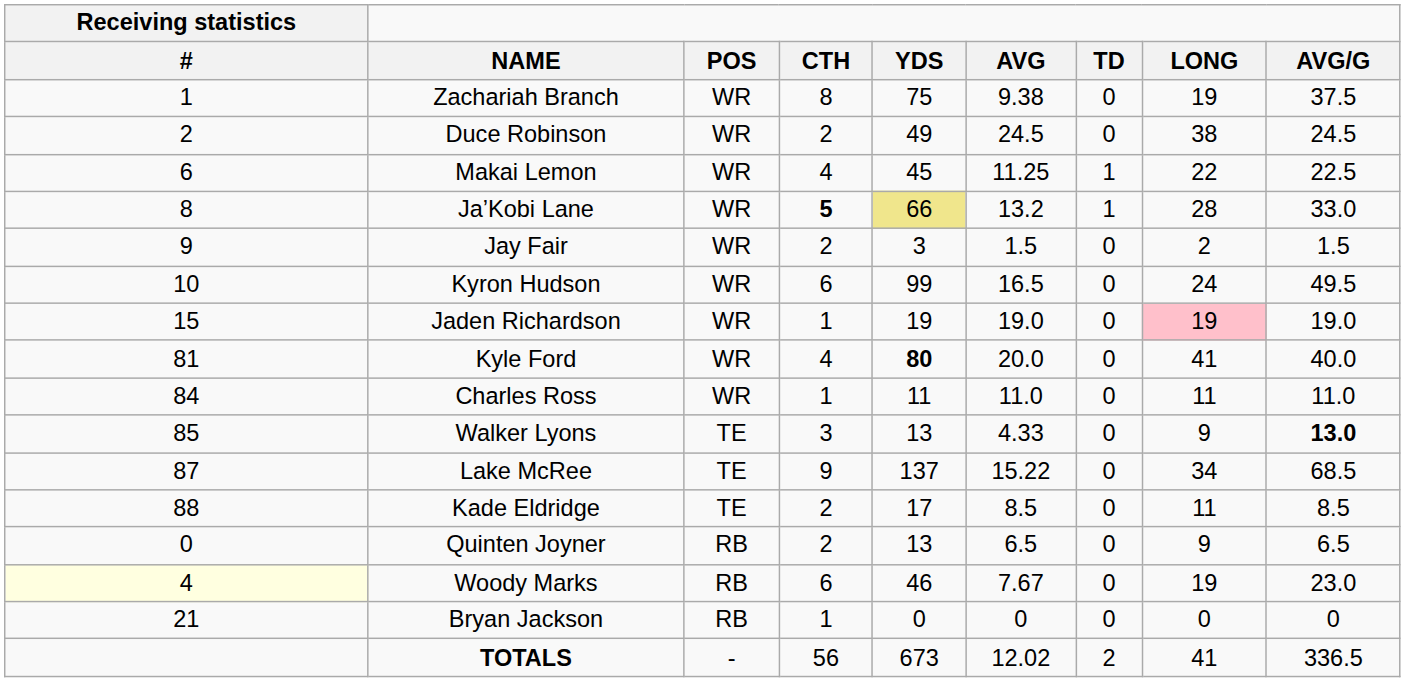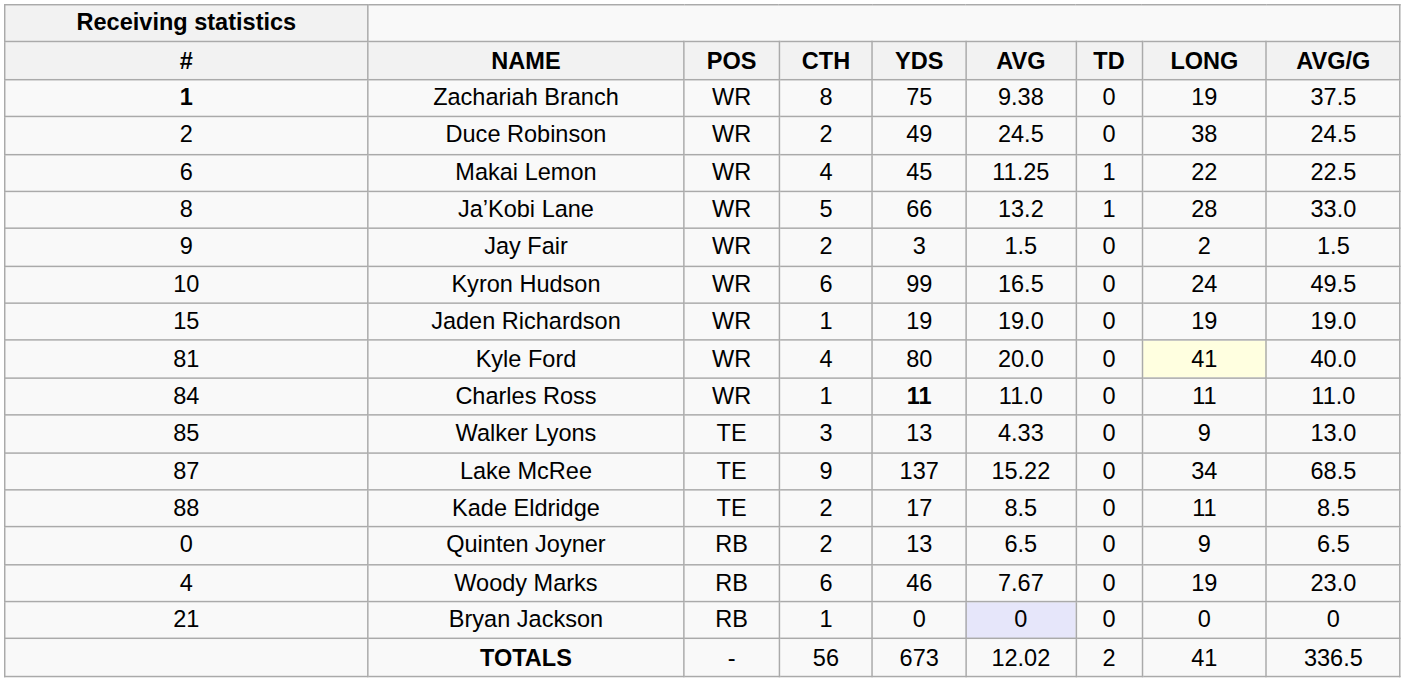(186, 97) normal -> (186, 97) bold
(826, 209) bold -> (826, 209) normal
(919, 209) khaki background -> (919, 209) no background
(1204, 321) pink background -> (1204, 321) no background
(919, 358) bold -> (919, 358) normal
(1204, 358) no background -> (1204, 358) lightyellow background
(919, 396) normal -> (919, 396) bold
(1333, 433) bold -> (1333, 433) normal
(186, 582) lightyellow background -> (186, 582) no background
(1021, 619) no background -> (1021, 619) lavender background
